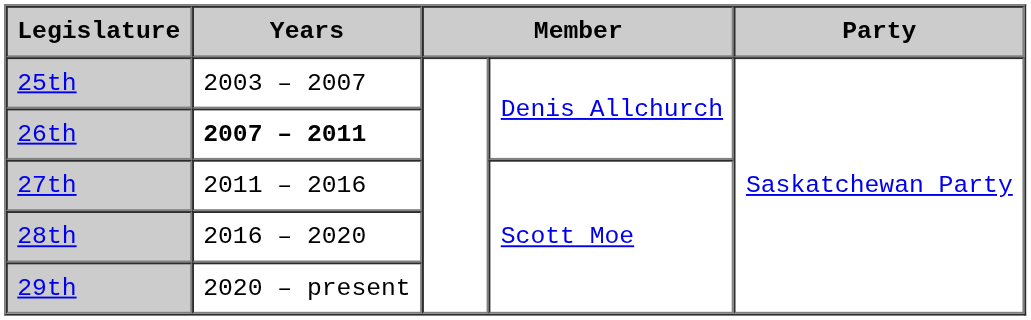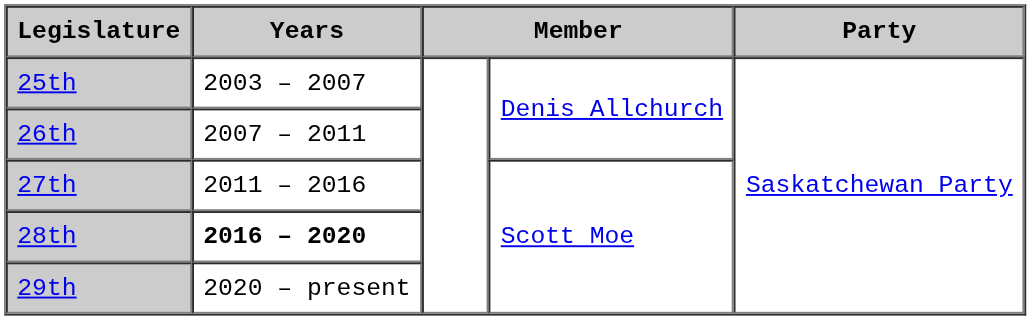(285, 134) bold -> (285, 134) normal
(285, 237) normal -> (285, 237) bold
